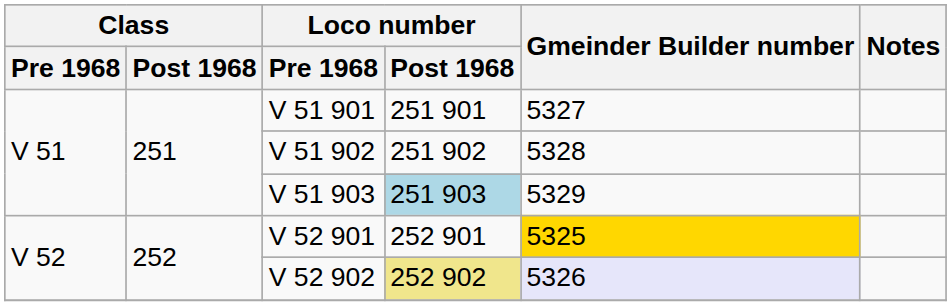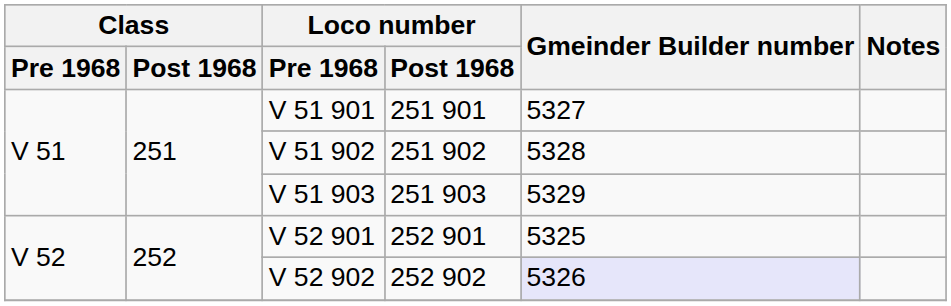(438, 194) lightblue background -> (438, 194) no background
(556, 236) gold background -> (556, 236) no background
(438, 278) khaki background -> (438, 278) no background
